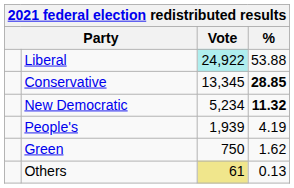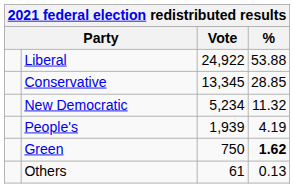(223, 60) paleturquoise background -> (223, 60) no background
(269, 82) bold -> (269, 82) normal
(269, 104) bold -> (269, 104) normal
(273, 149) normal -> (273, 149) bold
(237, 171) khaki background -> (237, 171) no background
